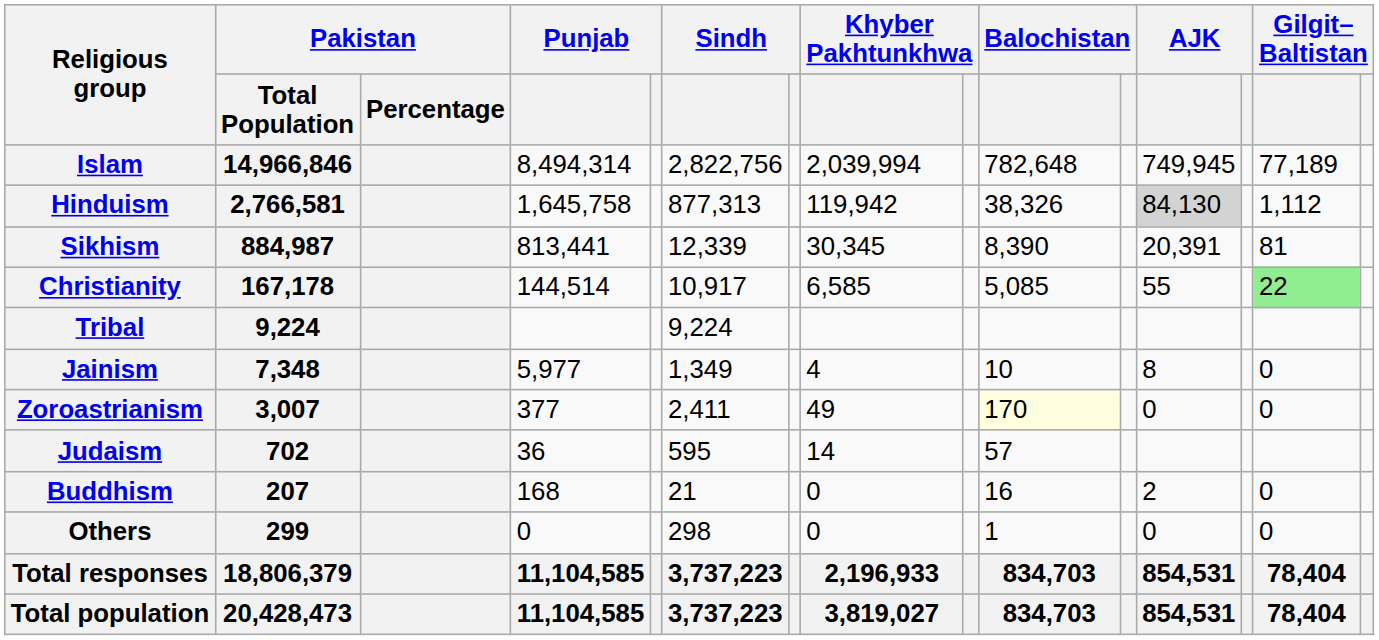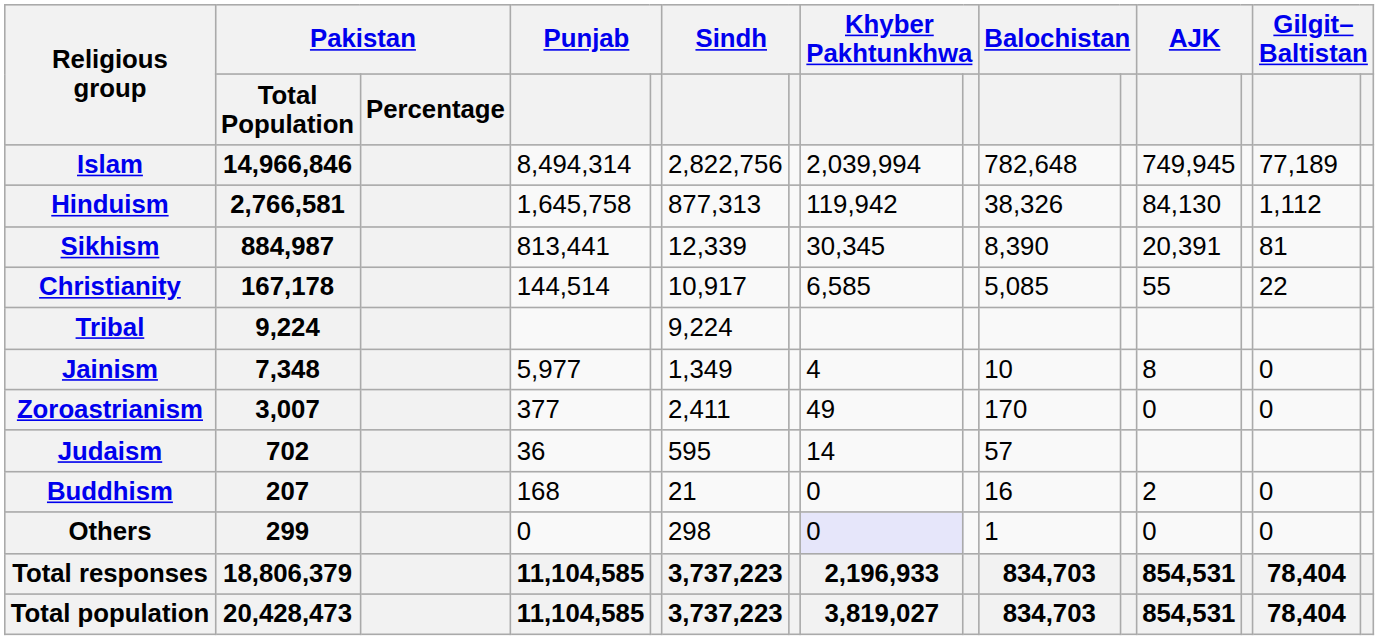(1182, 205) lightgrey background -> (1182, 205) no background
(1273, 287) lightgreen background -> (1273, 287) no background
(1006, 409) lightyellow background -> (1006, 409) no background
(814, 532) no background -> (814, 532) lavender background
